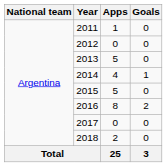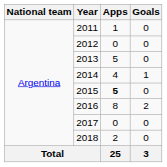(115, 91) normal -> (115, 91) bold
